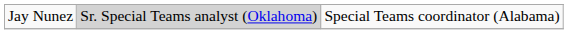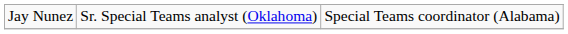(199, 16) lightgrey background -> (199, 16) no background
